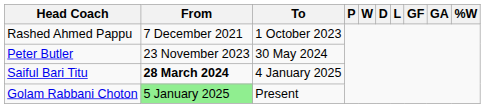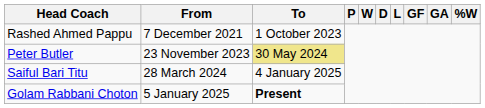(291, 53) no background -> (291, 53) khaki background
(186, 73) bold -> (185, 73) normal
(186, 93) lightgreen background -> (186, 93) no background
(277, 93) normal -> (278, 93) bold
